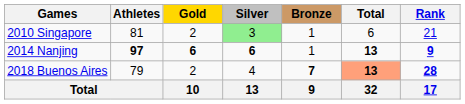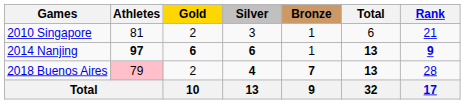(252, 33) lightgreen background -> (252, 33) no background
(137, 71) no background -> (137, 71) pink background
(252, 71) normal -> (252, 71) bold
(371, 71) lightsalmon background -> (371, 71) no background
(430, 71) bold -> (430, 71) normal
